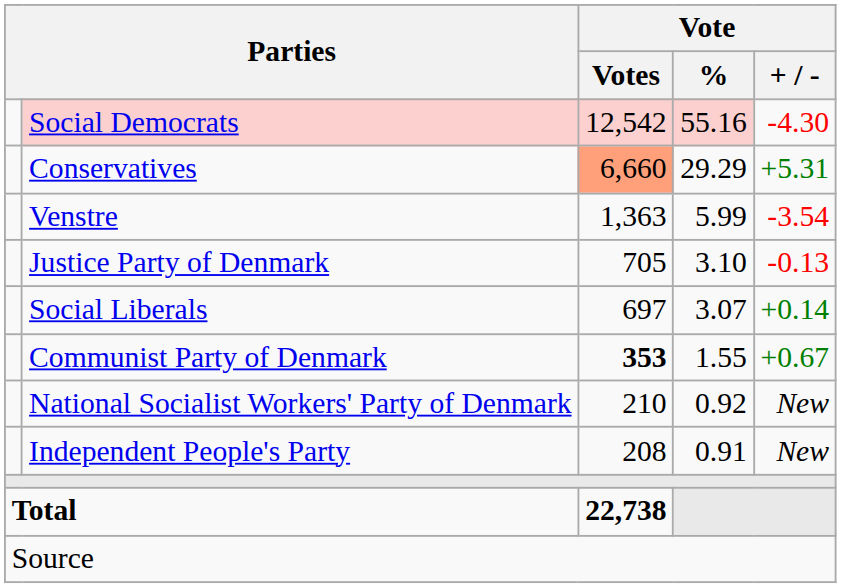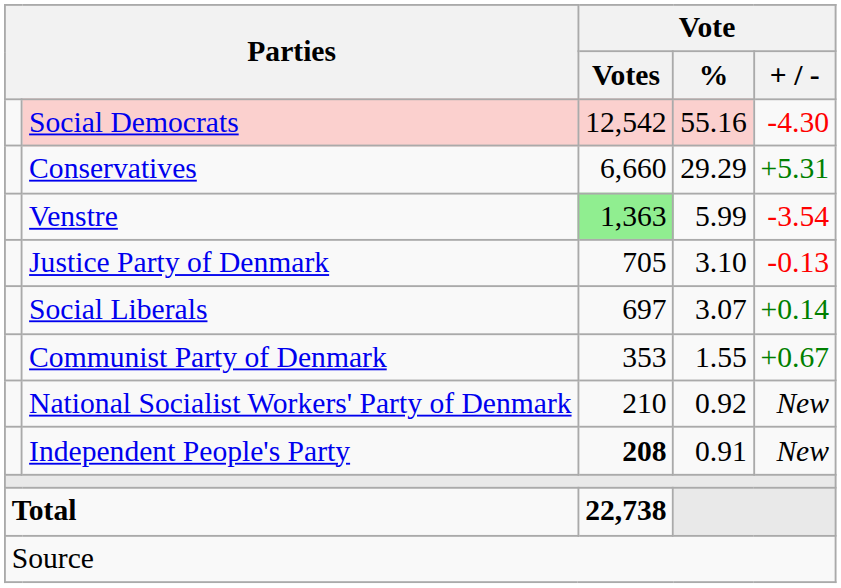(633, 168) lightsalmon background -> (633, 168) no background
(633, 215) no background -> (633, 215) lightgreen background
(644, 356) bold -> (644, 356) normal
(644, 450) normal -> (644, 450) bold
